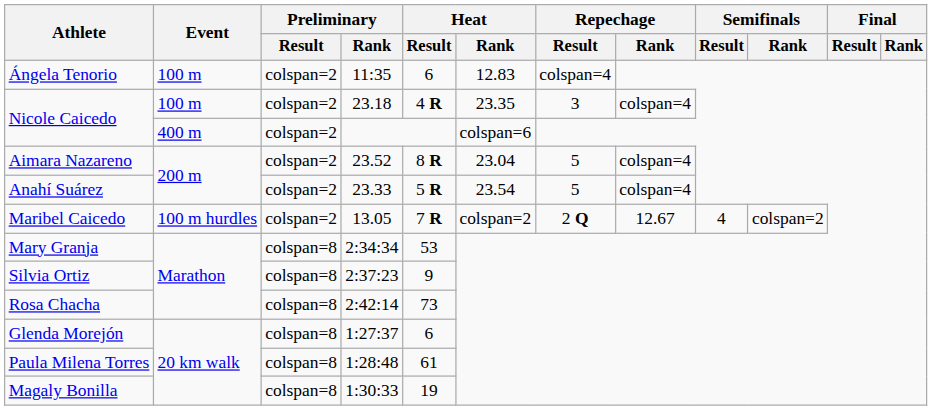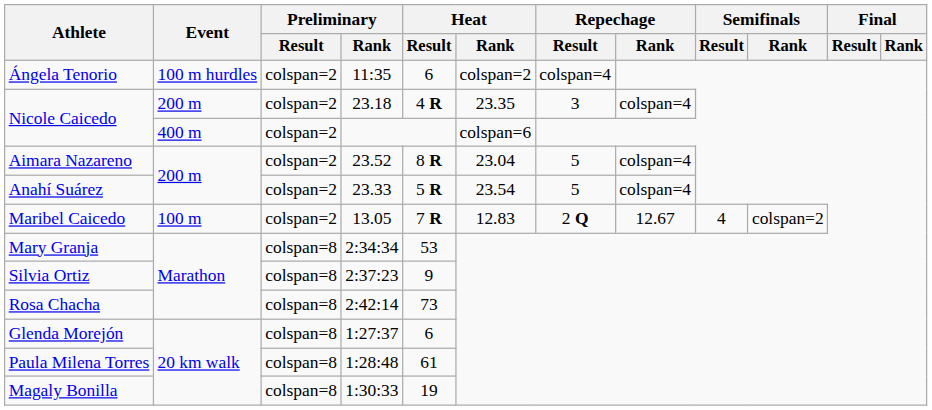(180, 75) 100 m -> (207, 75) 100 m hurdles
(495, 75) 12.83 -> (495, 75) colspan=2
(180, 103) 100 m -> (180, 103) 200 m
(207, 218) 100 m hurdles -> (180, 218) 100 m
(495, 218) colspan=2 -> (495, 218) 12.83
